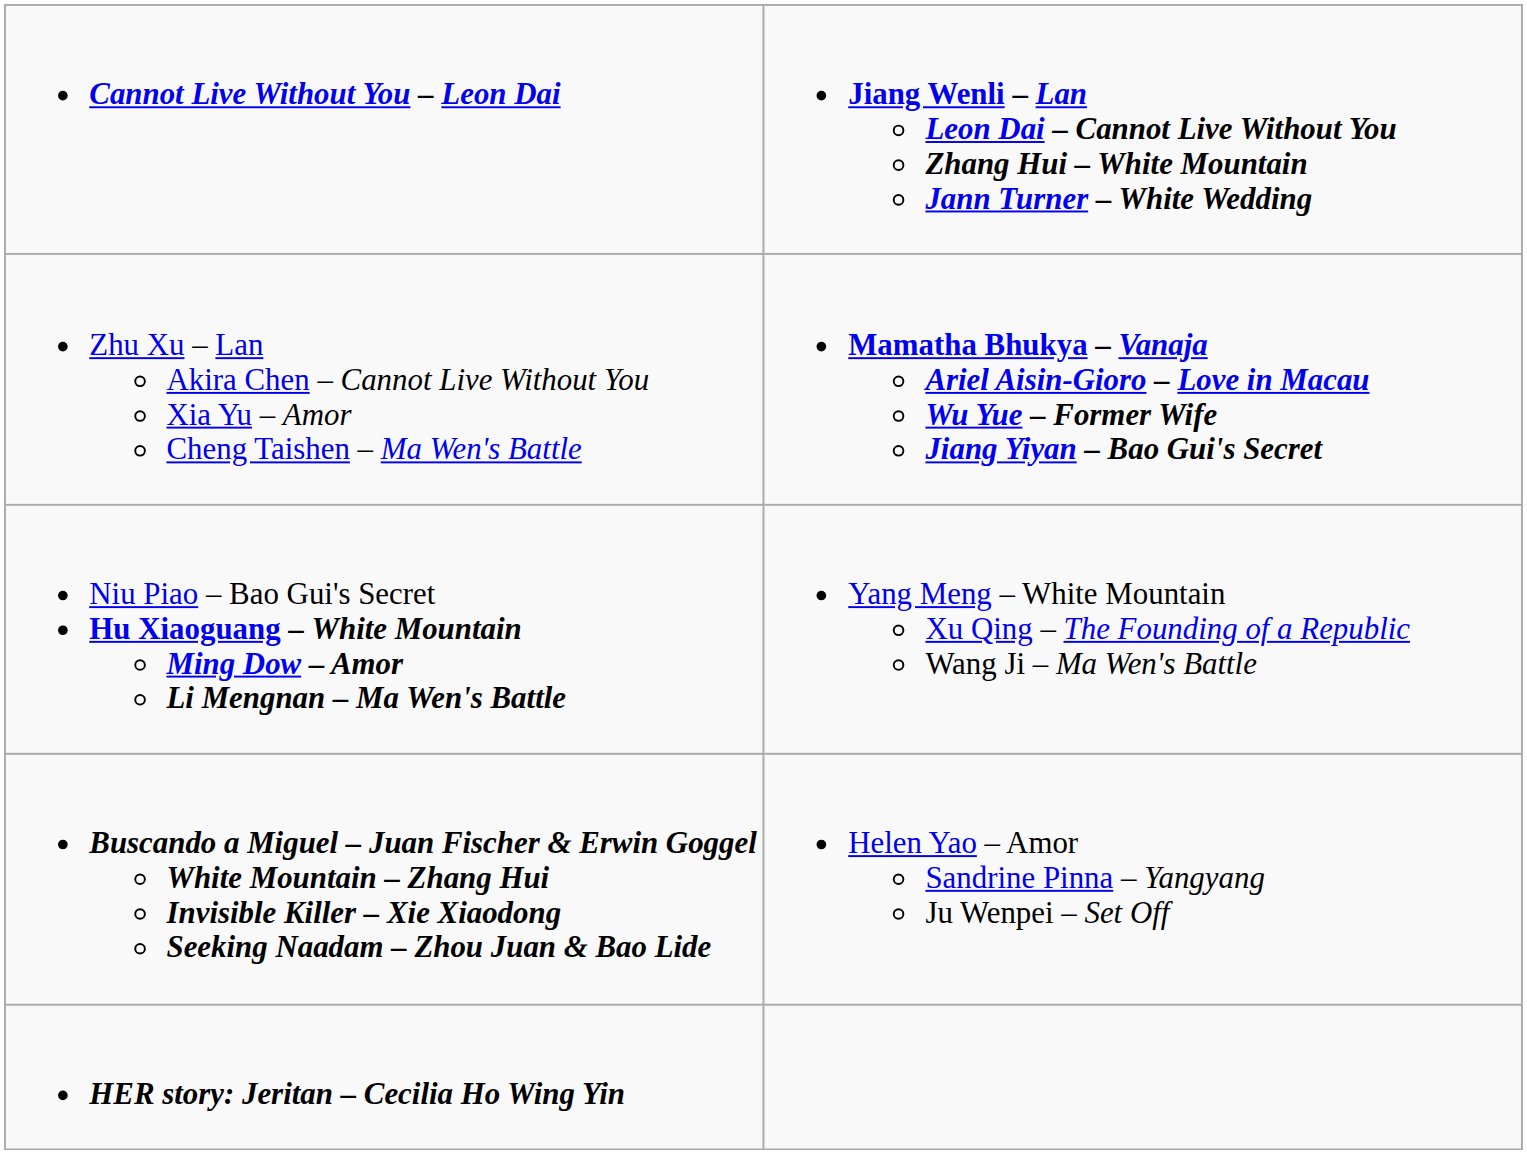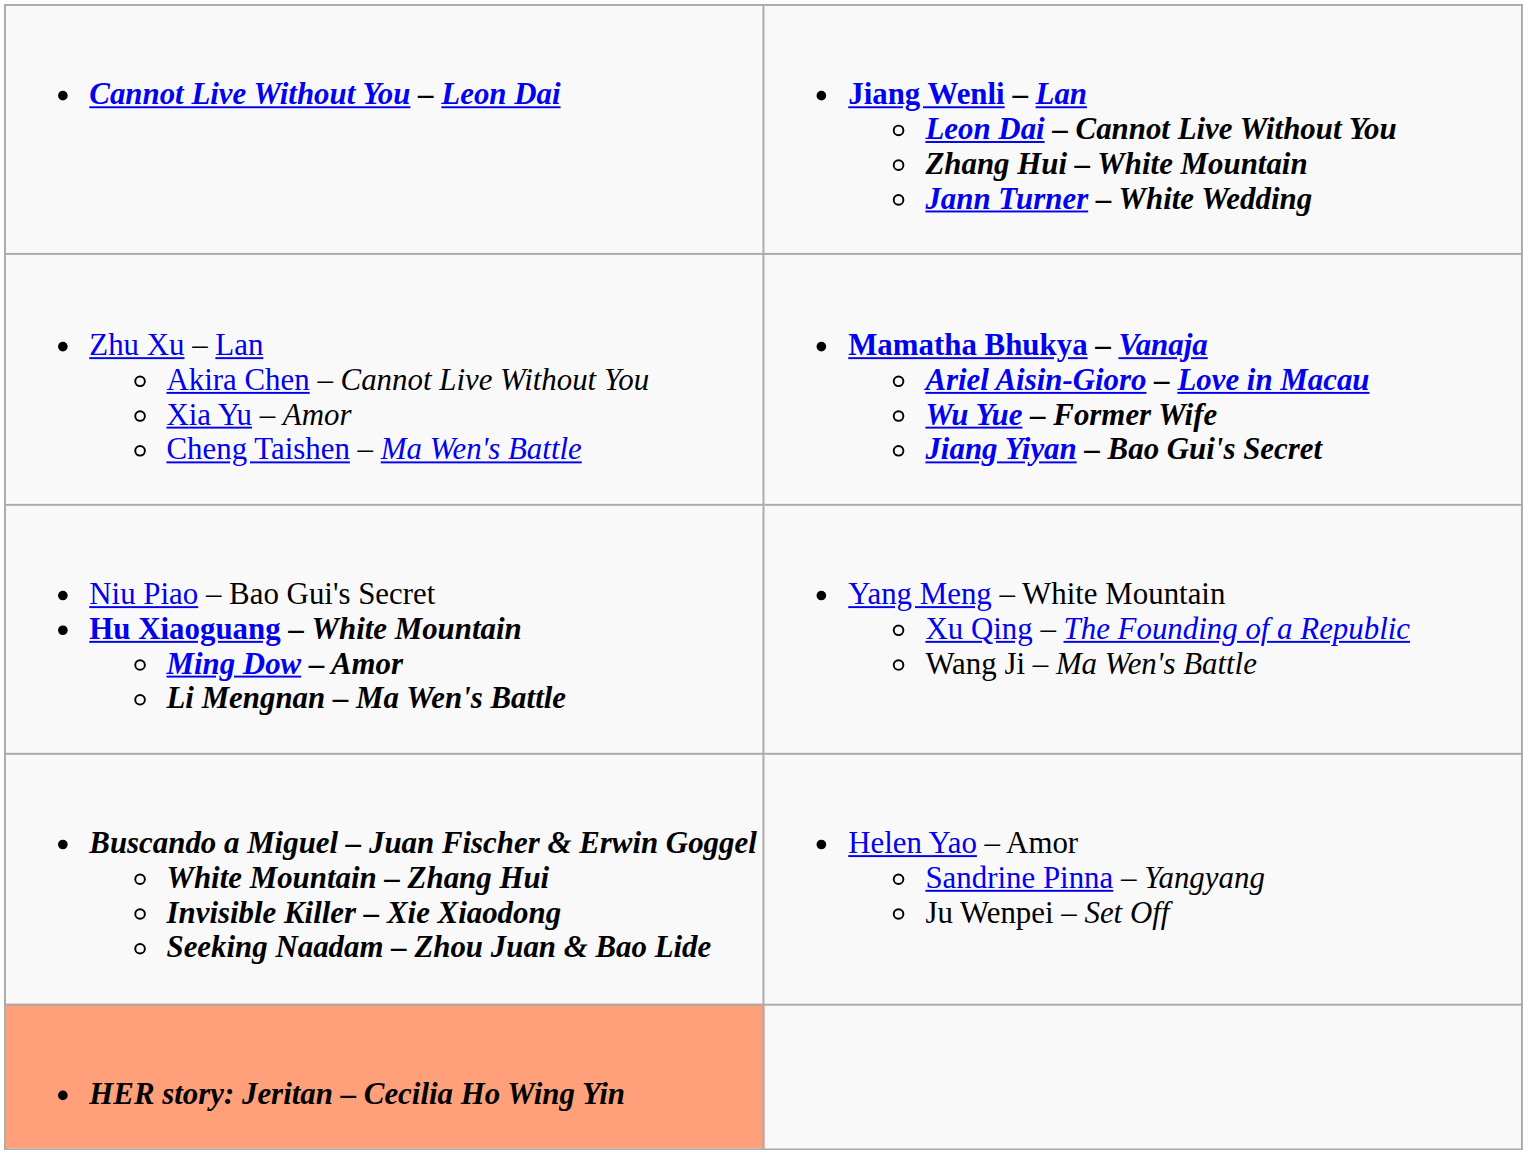(384, 1094) no background -> (384, 1094) lightsalmon background
